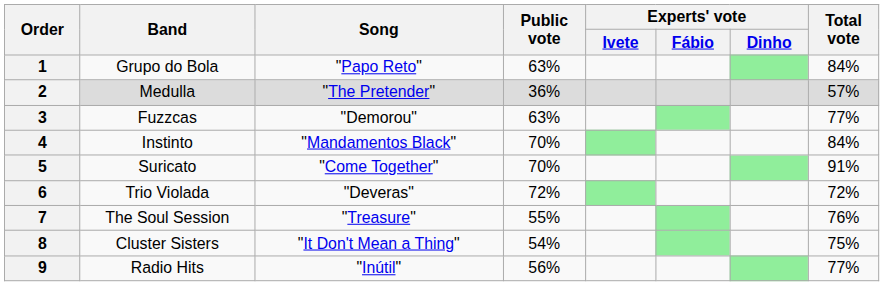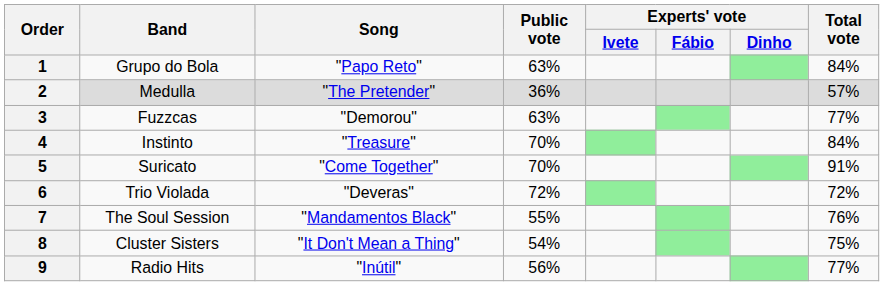(379, 142) "Mandamentos Black" -> (379, 142) "Treasure"
(379, 218) "Treasure" -> (379, 218) "Mandamentos Black"
